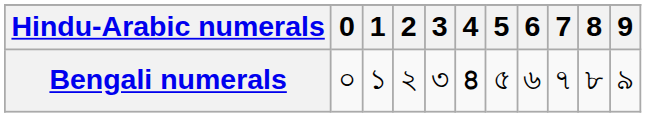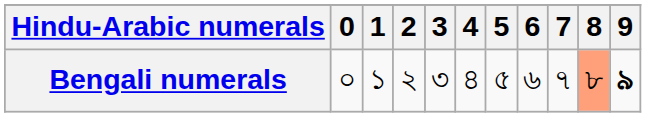(471, 79) bold -> (471, 79) normal
(594, 79) no background -> (594, 79) lightsalmon background
(625, 79) normal -> (625, 79) bold
